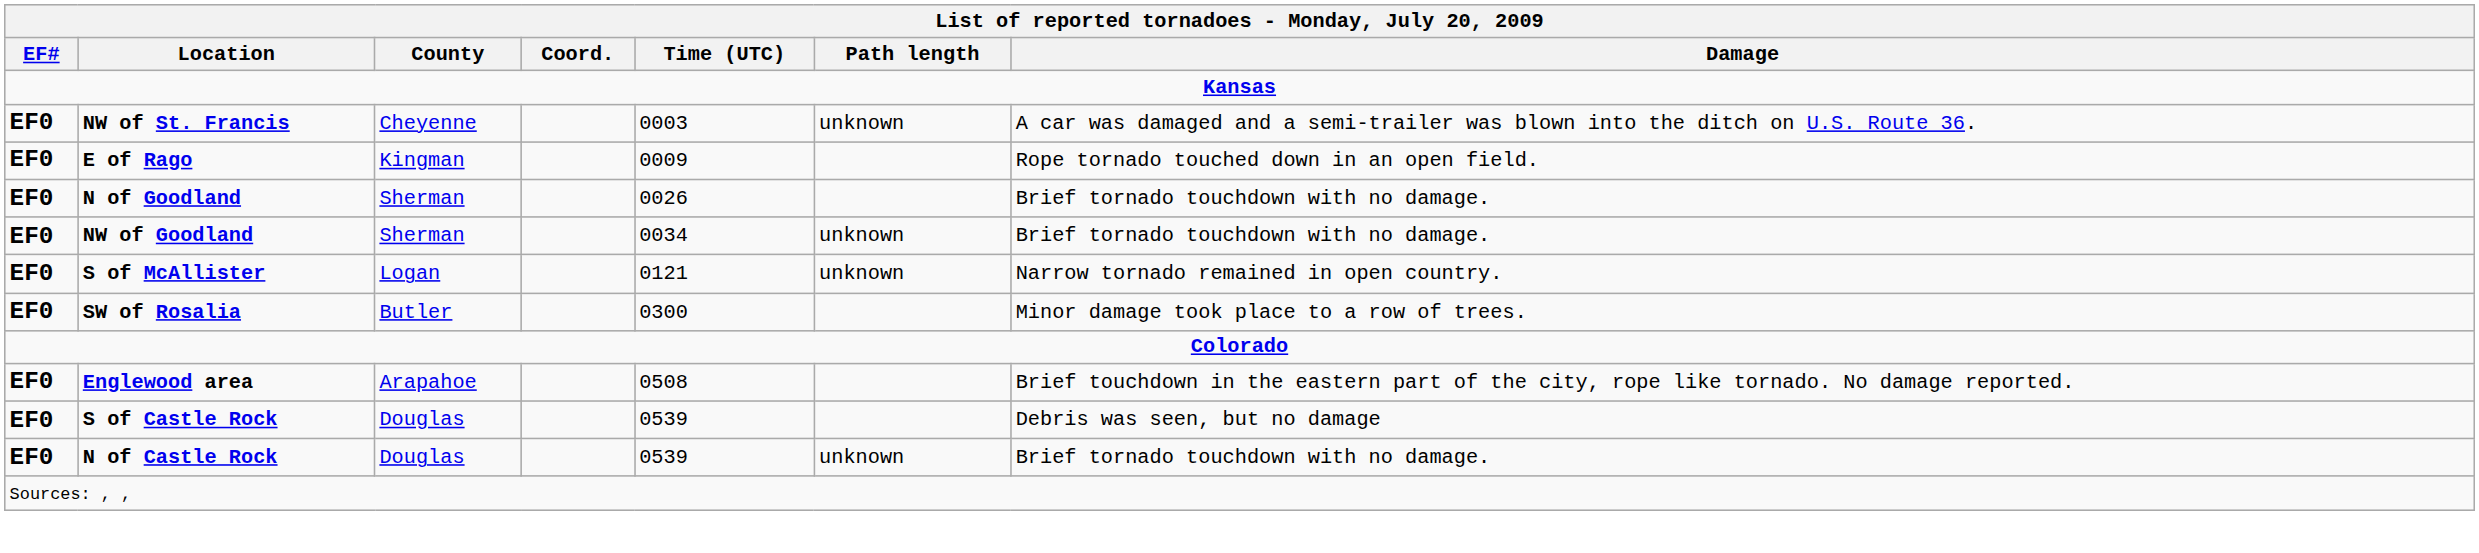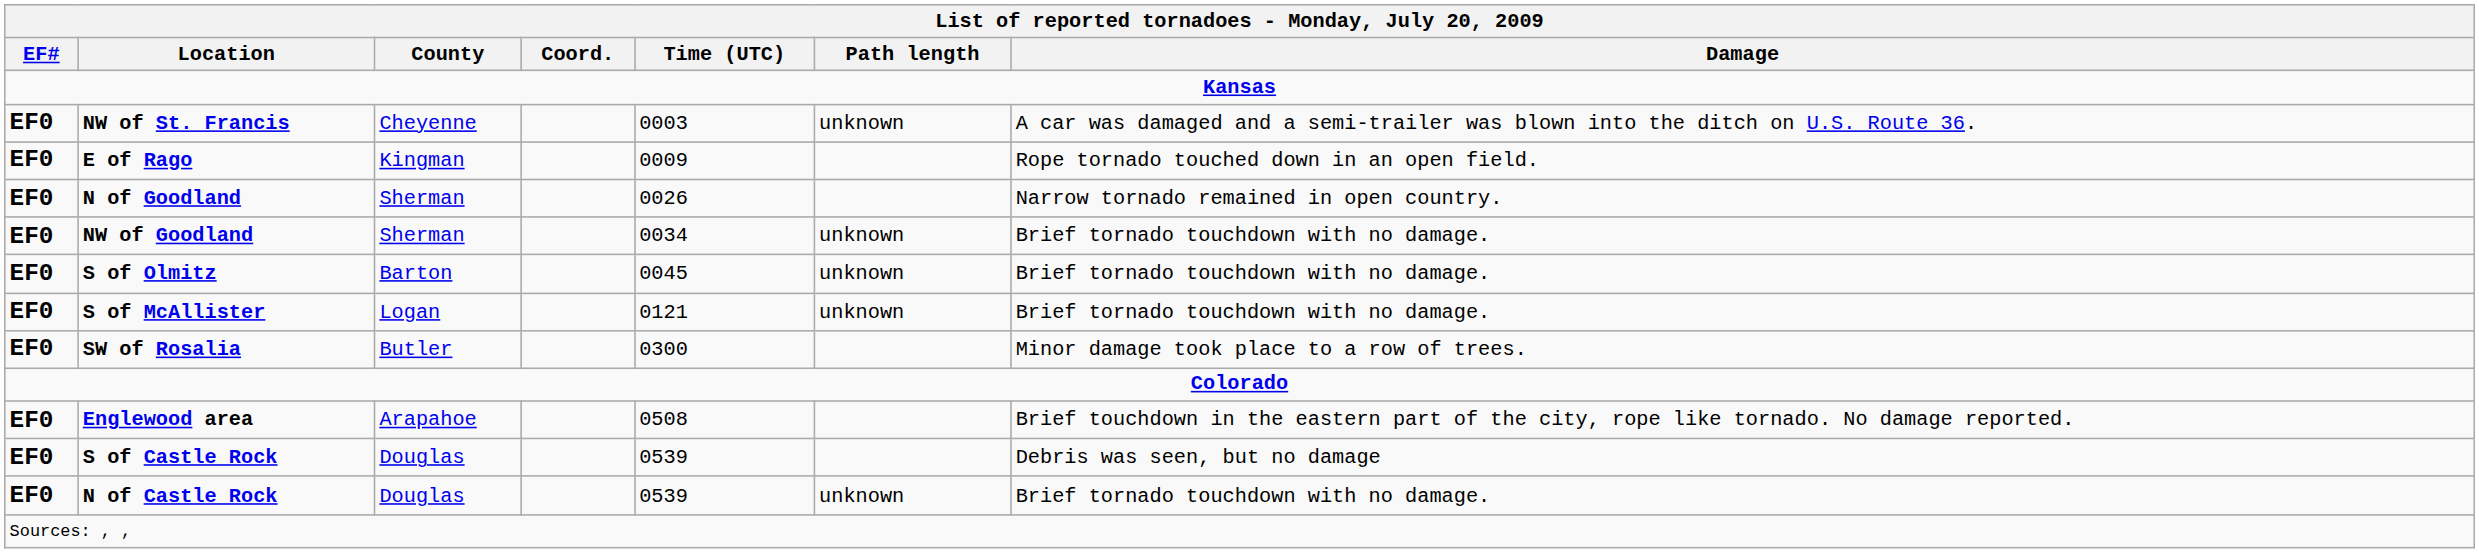(1253, 198) Brief tornado touchdown with no damage. -> (1259, 198) Narrow tornado remained in open country.
+ row: (150, 274)
(1259, 274) Narrow tornado remained in open country. -> (1253, 311) Brief tornado touchdown with no damage.
